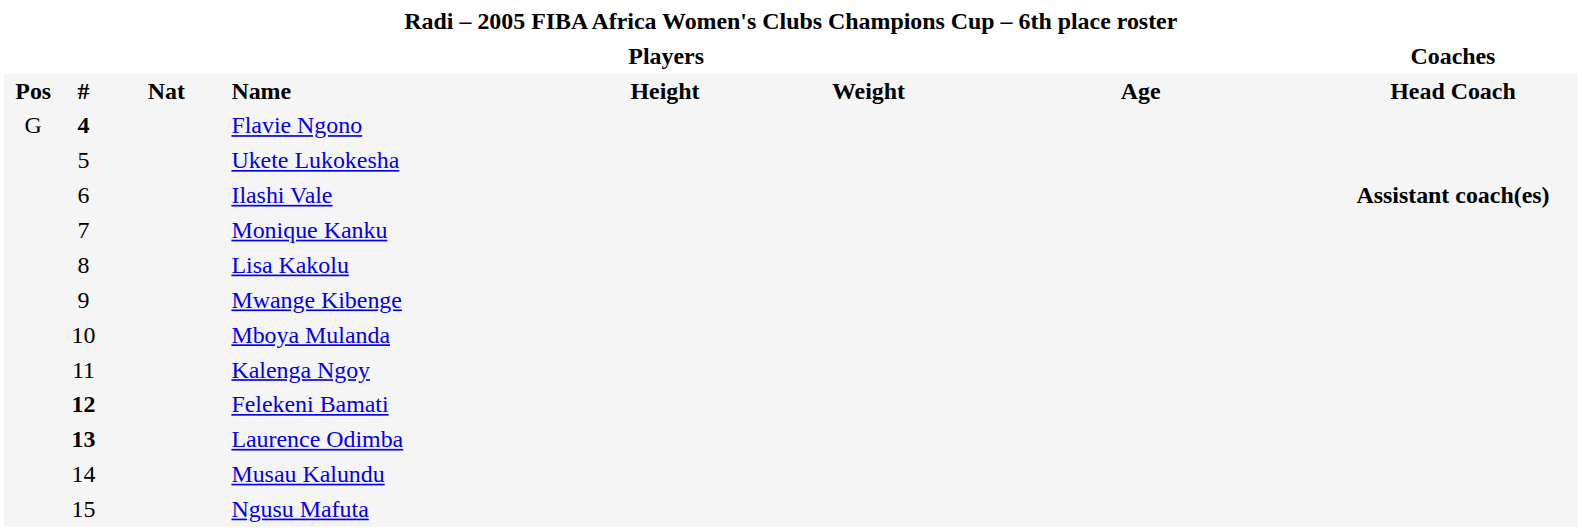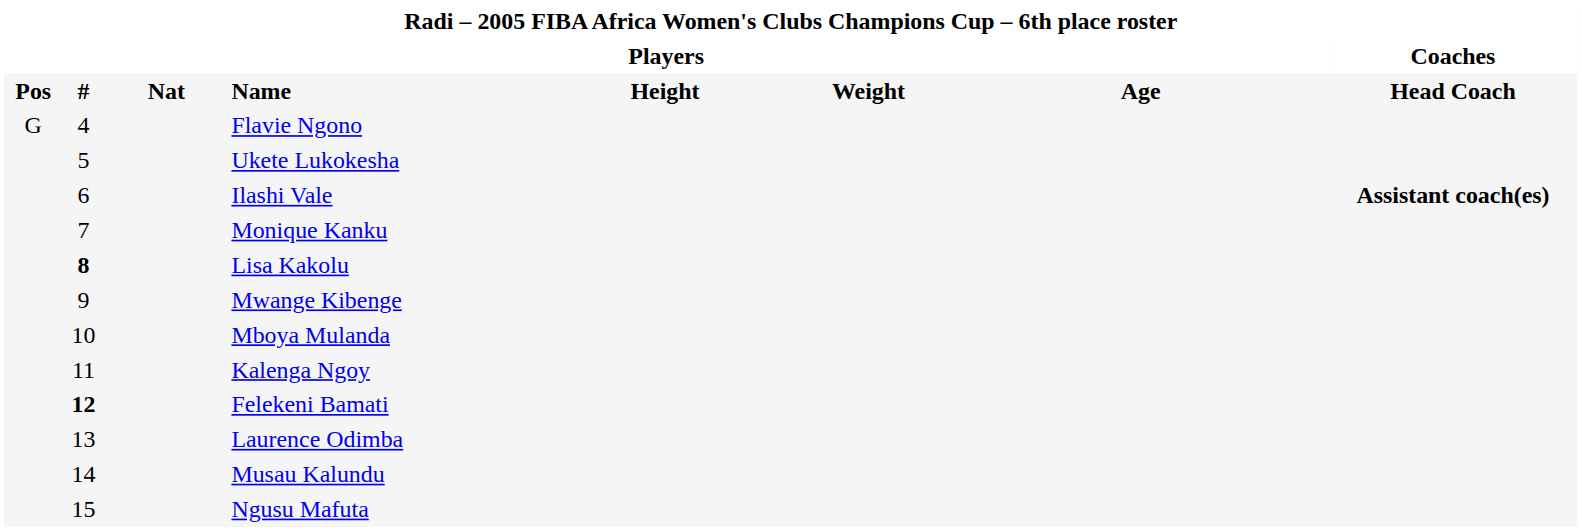(84, 125) bold -> (84, 125) normal
(84, 265) normal -> (84, 265) bold
(84, 439) bold -> (84, 439) normal
